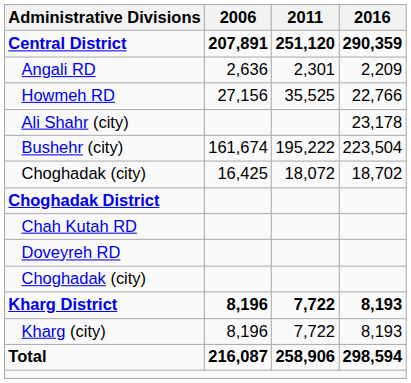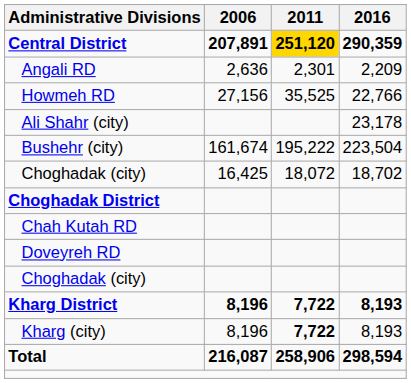(305, 43) no background -> (305, 43) gold background
(314, 331) normal -> (314, 331) bold
